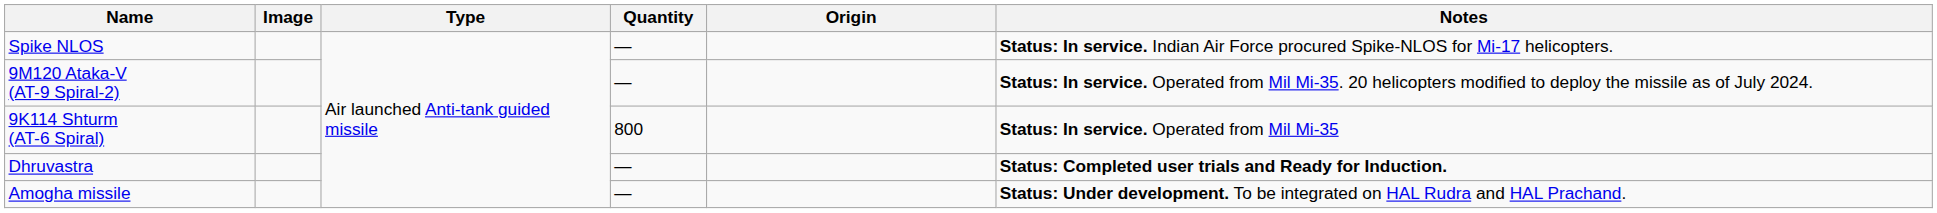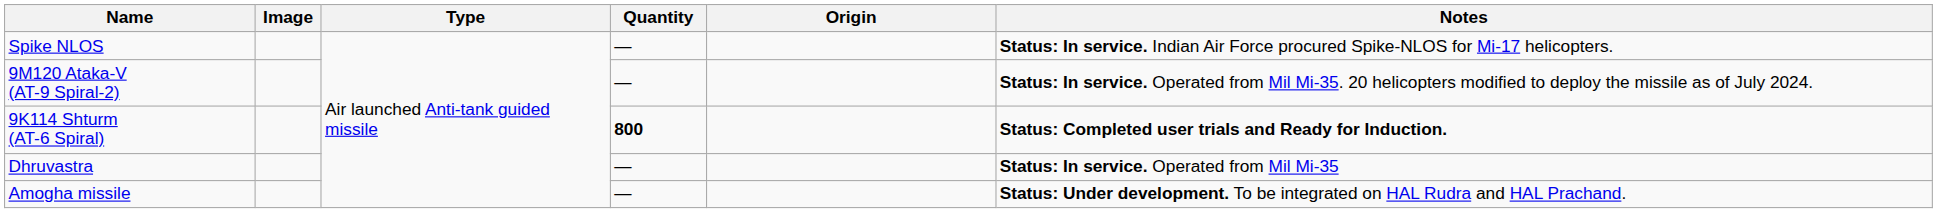(629, 129) normal -> (629, 129) bold
(1169, 129) Status: In service. Operated from Mil Mi-35 -> (1223, 129) Status: Completed user trials and Ready for Induction.
(1223, 166) Status: Completed user trials and Ready for Induction. -> (1169, 166) Status: In service. Operated from Mil Mi-35
